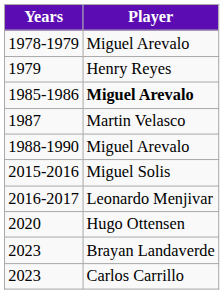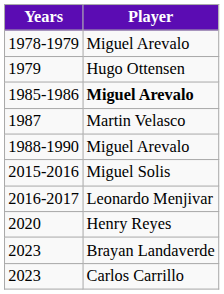(129, 69) Henry Reyes -> (136, 69) Hugo Ottensen
(136, 224) Hugo Ottensen -> (129, 224) Henry Reyes
